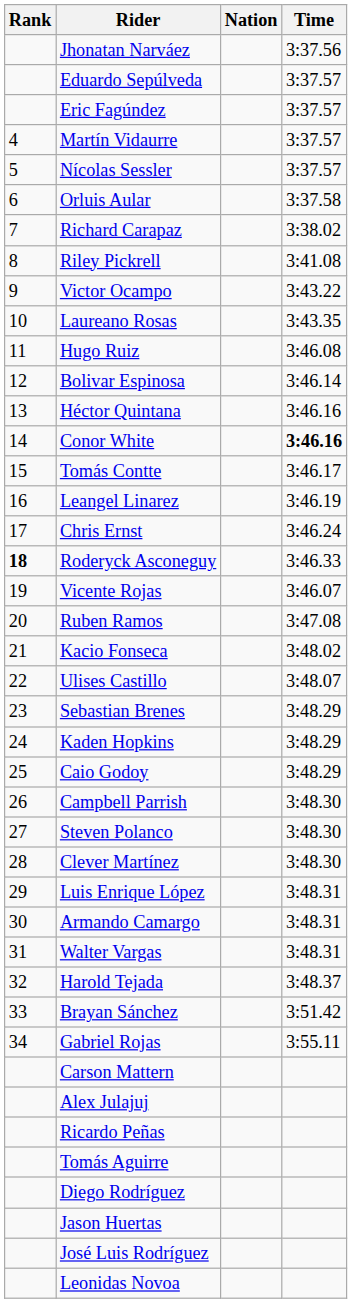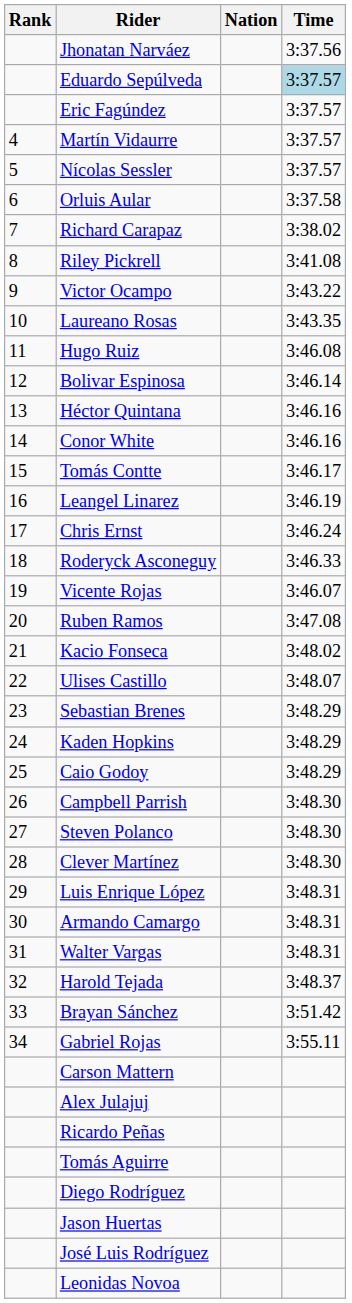(314, 79) no background -> (314, 79) lightblue background
(314, 440) bold -> (314, 440) normal
(18, 561) bold -> (18, 561) normal
